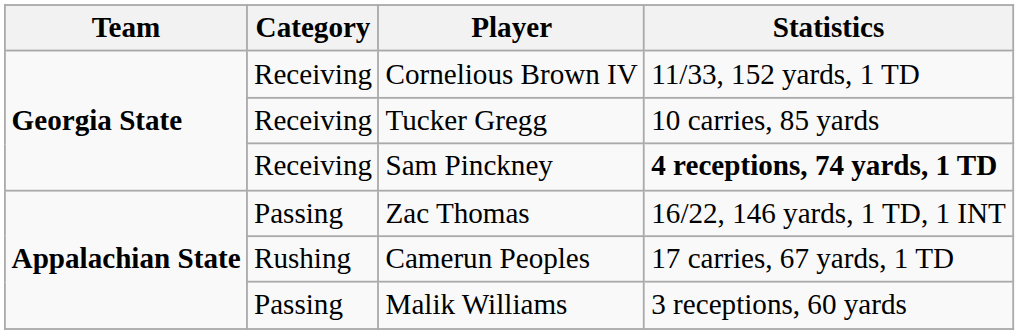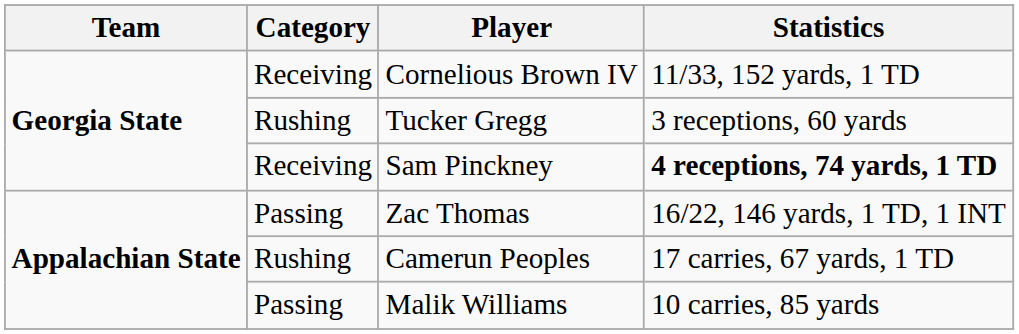(313, 120) Receiving -> (303, 120) Rushing
(765, 120) 10 carries, 85 yards -> (779, 120) 3 receptions, 60 yards
(779, 304) 3 receptions, 60 yards -> (765, 304) 10 carries, 85 yards
